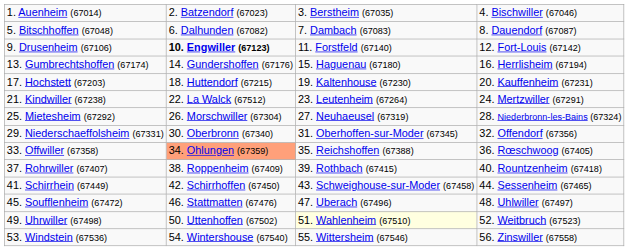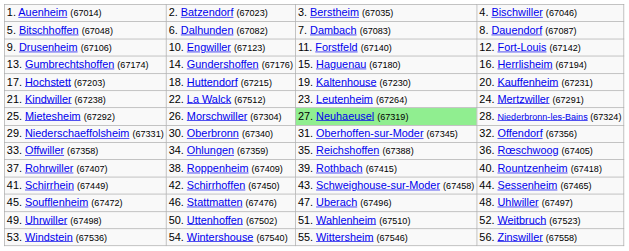(219, 47) bold -> (217, 47) normal
(353, 116) no background -> (353, 116) lightgreen background
(219, 151) lightsalmon background -> (219, 151) no background
(354, 220) lightyellow background -> (354, 220) no background
